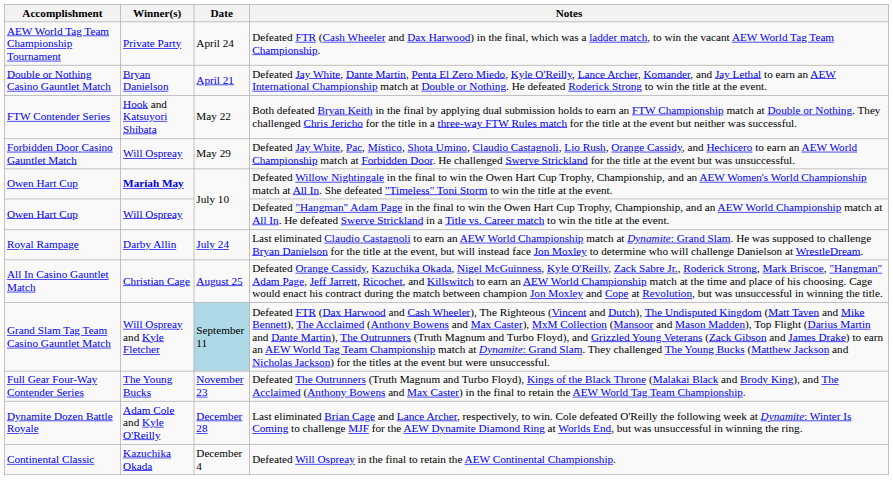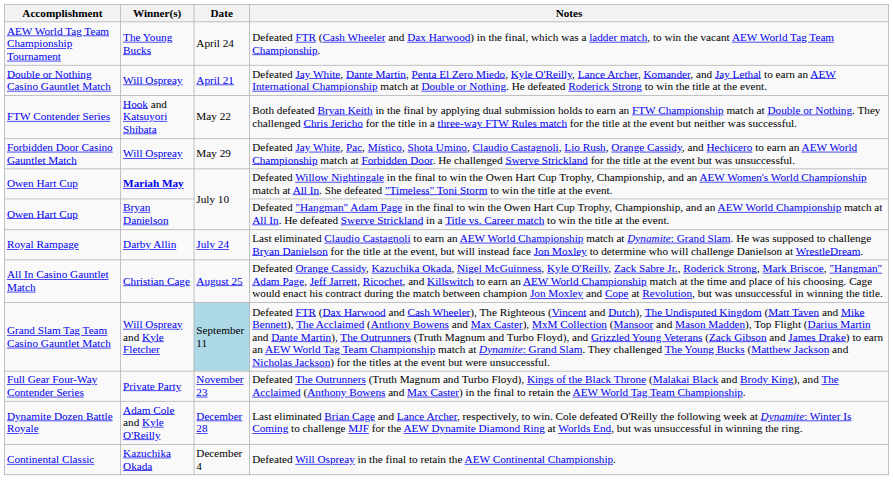(152, 43) Private Party -> (148, 43) The Young Bucks
(146, 80) Bryan Danielson -> (153, 80) Will Ospreay
(153, 214) Will Ospreay -> (146, 214) Bryan Danielson
(148, 386) The Young Bucks -> (152, 386) Private Party
